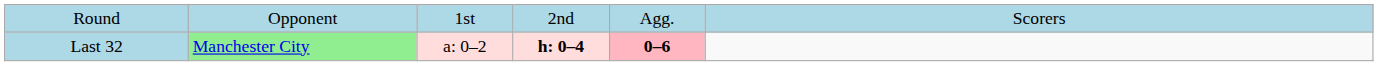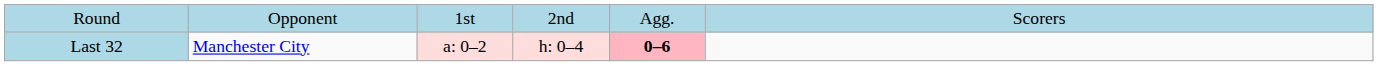(251, 46) lightgreen background -> (251, 46) no background
(561, 46) bold -> (561, 46) normal
